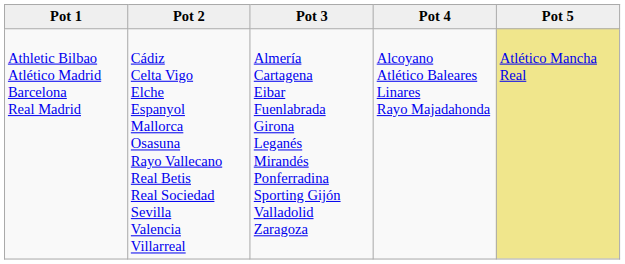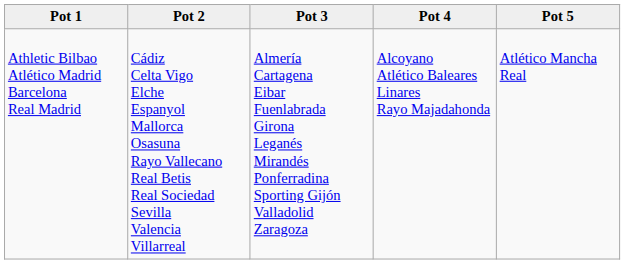(548, 66) khaki background -> (548, 66) no background
